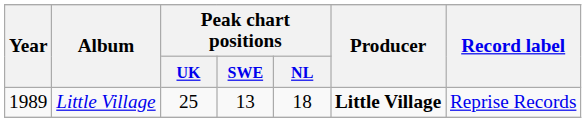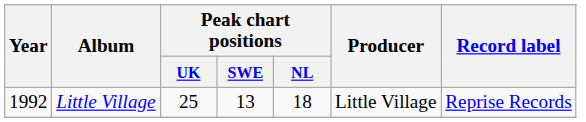(28, 102) 1989 -> (28, 102) 1992
(388, 102) bold -> (386, 102) normal
